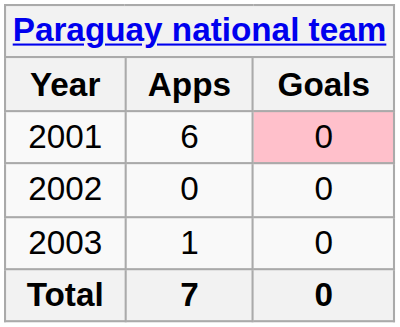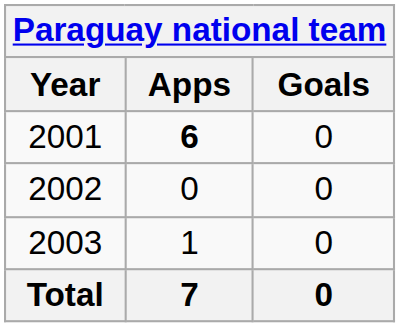(189, 136) normal -> (189, 136) bold
(324, 136) pink background -> (324, 136) no background
